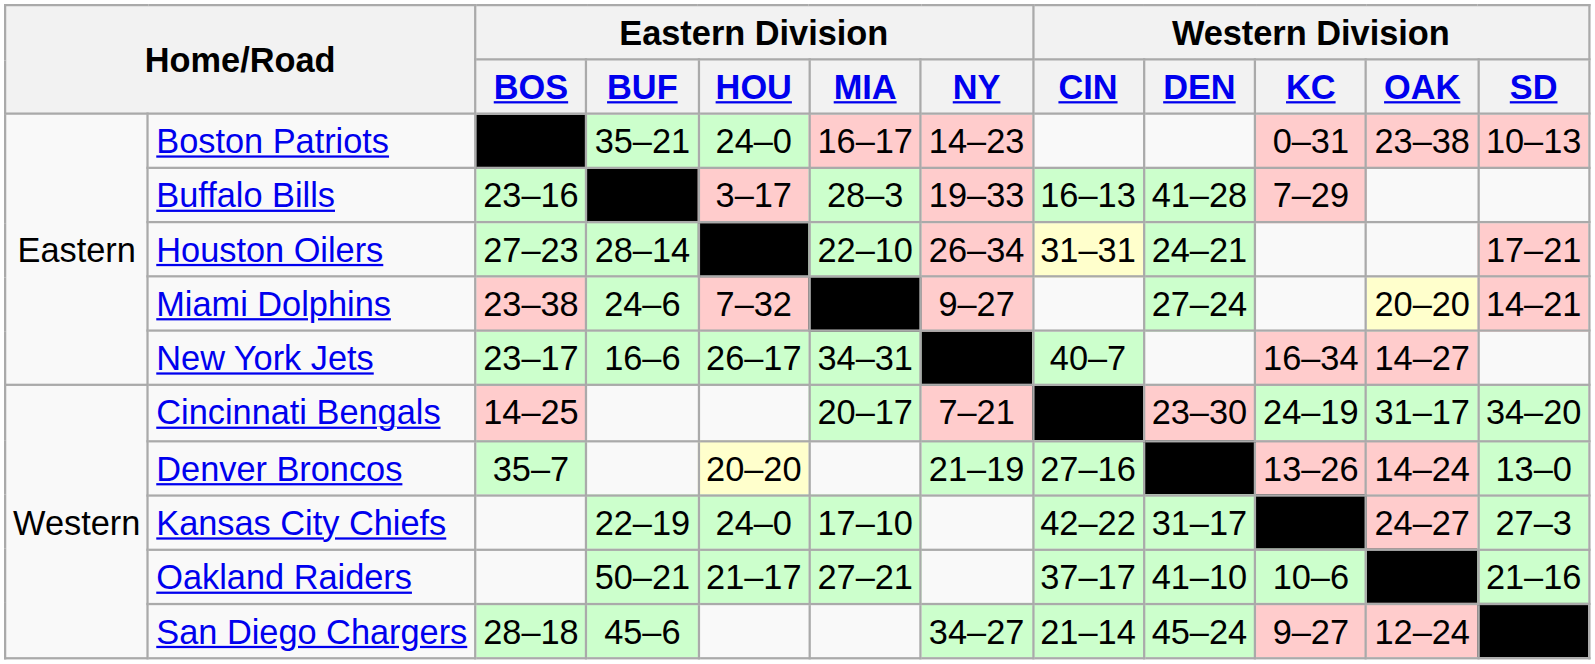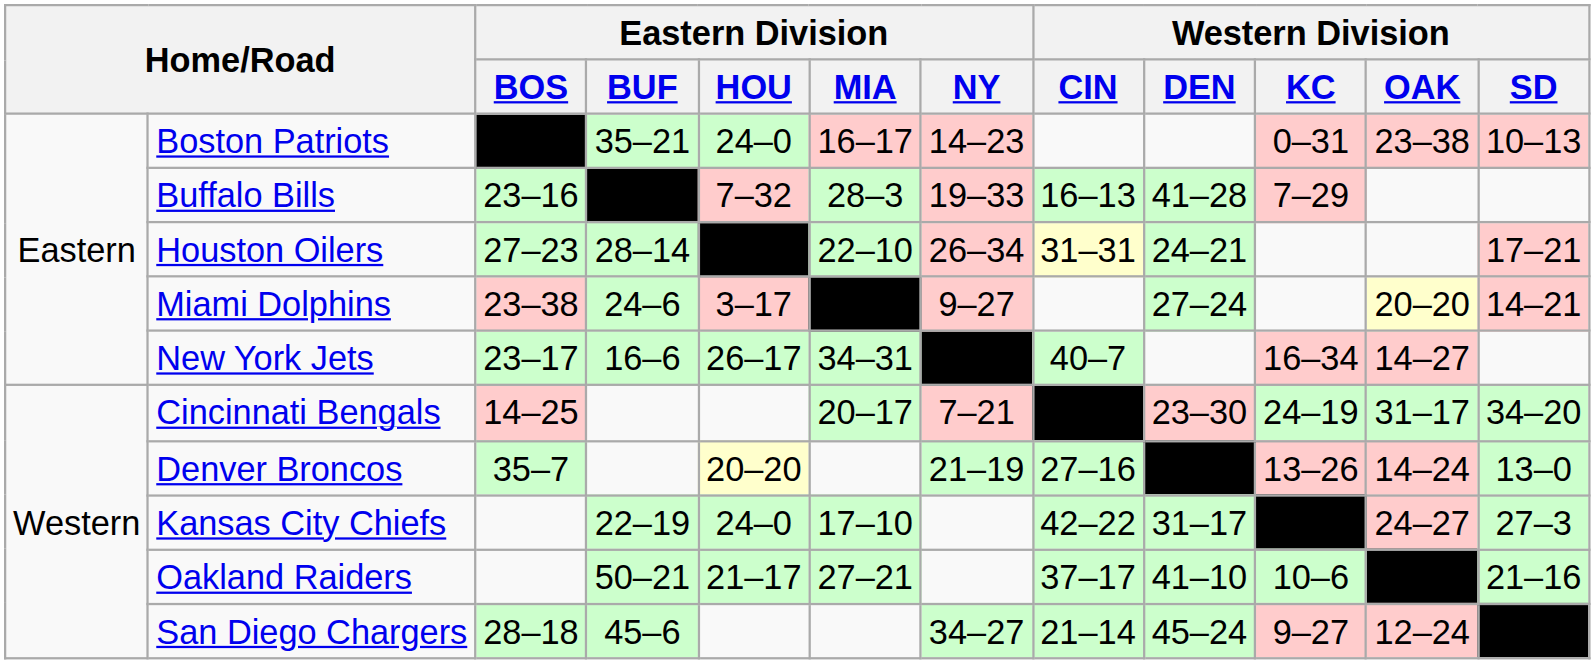(754, 196) 3–17 -> (754, 196) 7–32
(754, 304) 7–32 -> (754, 304) 3–17
